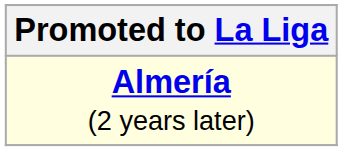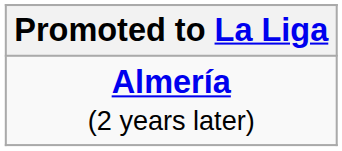(171, 100) lightyellow background -> (171, 100) no background
